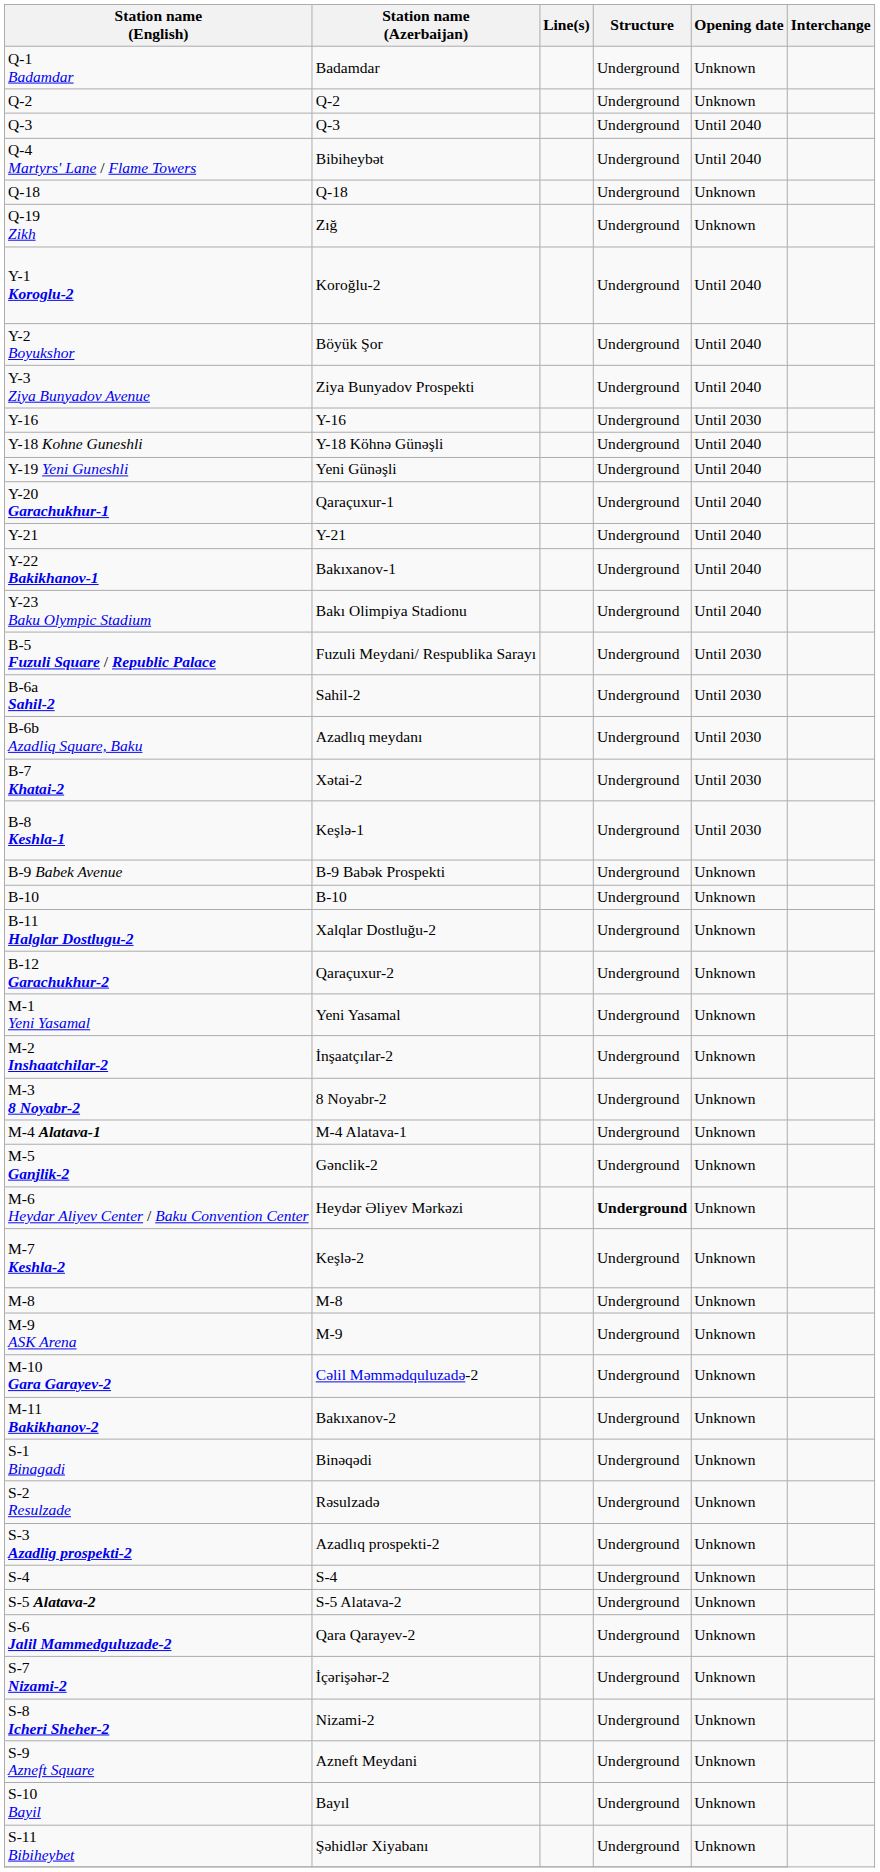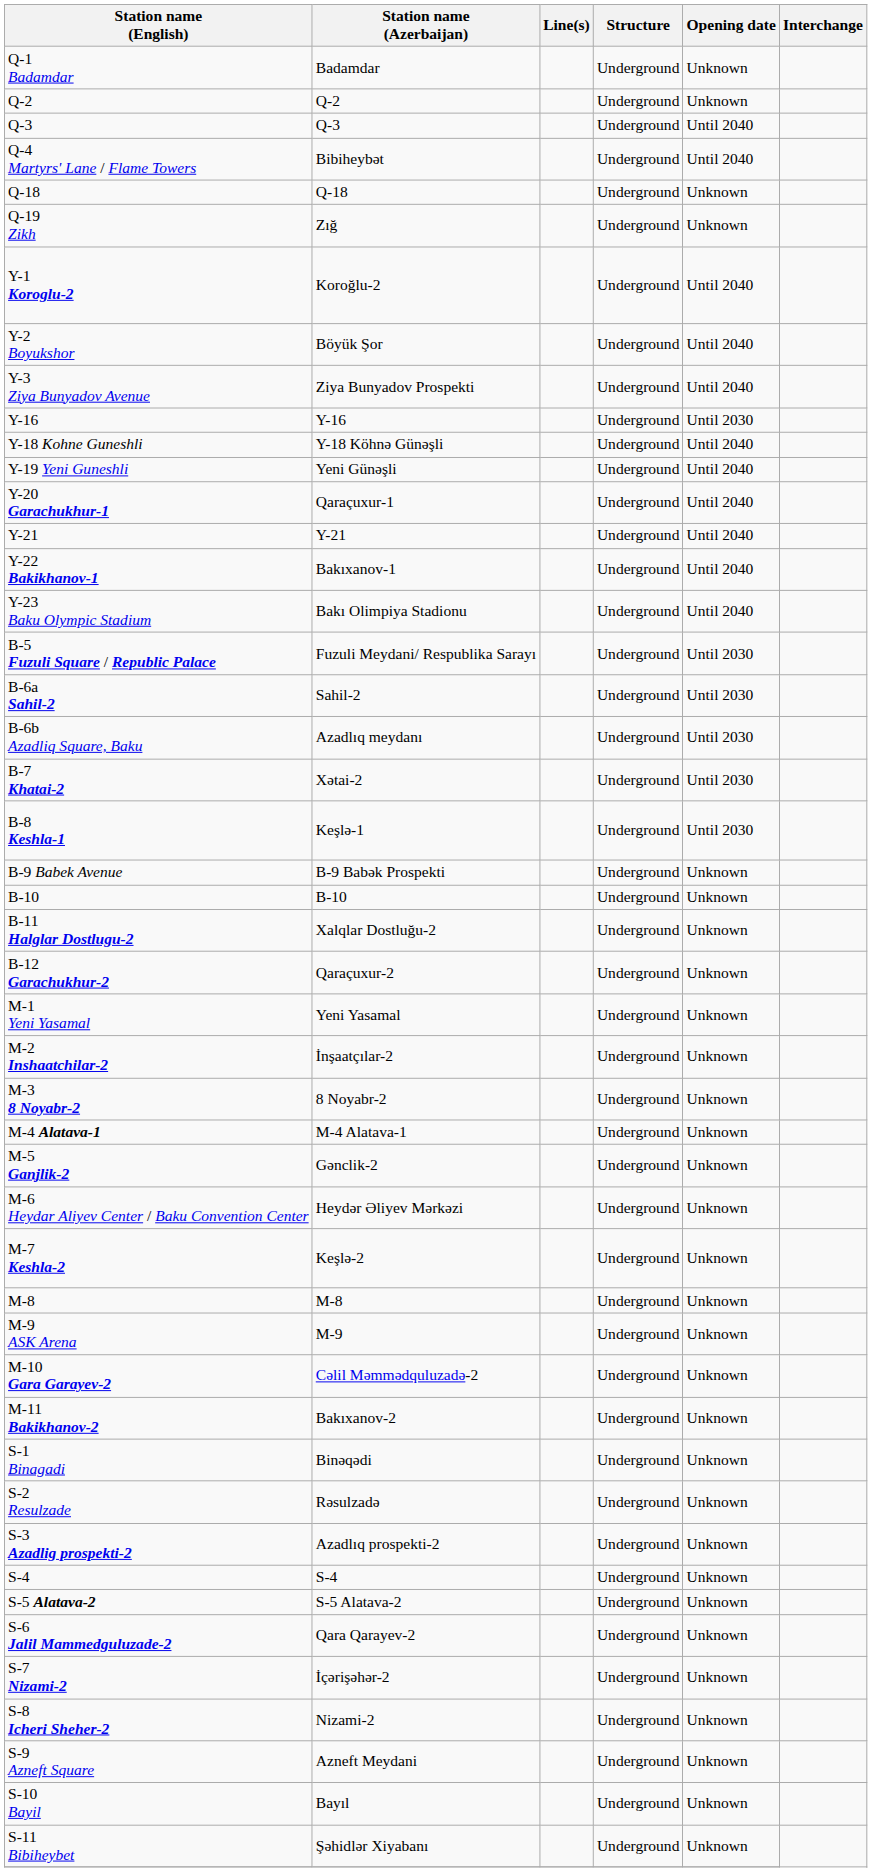(642, 1207) bold -> (638, 1207) normal
